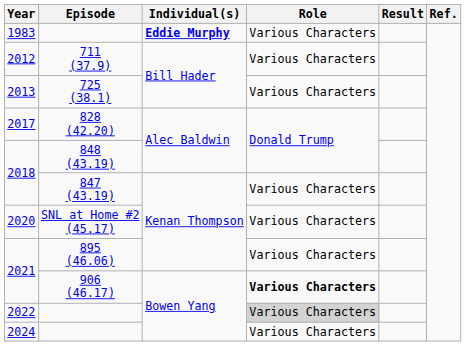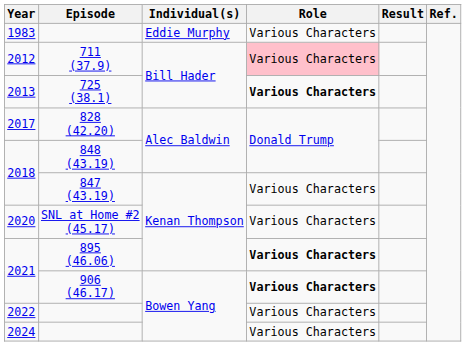(187, 33) bold -> (187, 33) normal
(313, 59) no background -> (313, 59) pink background
(313, 91) normal -> (313, 91) bold
(313, 254) normal -> (313, 254) bold
(313, 313) lightgrey background -> (313, 313) no background
